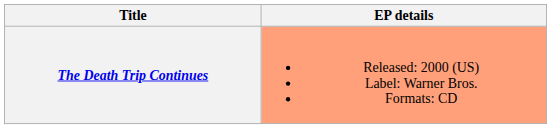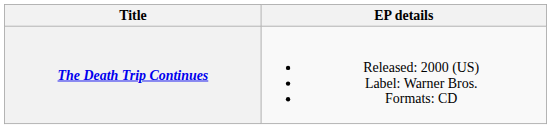(404, 83) lightsalmon background -> (404, 83) no background
